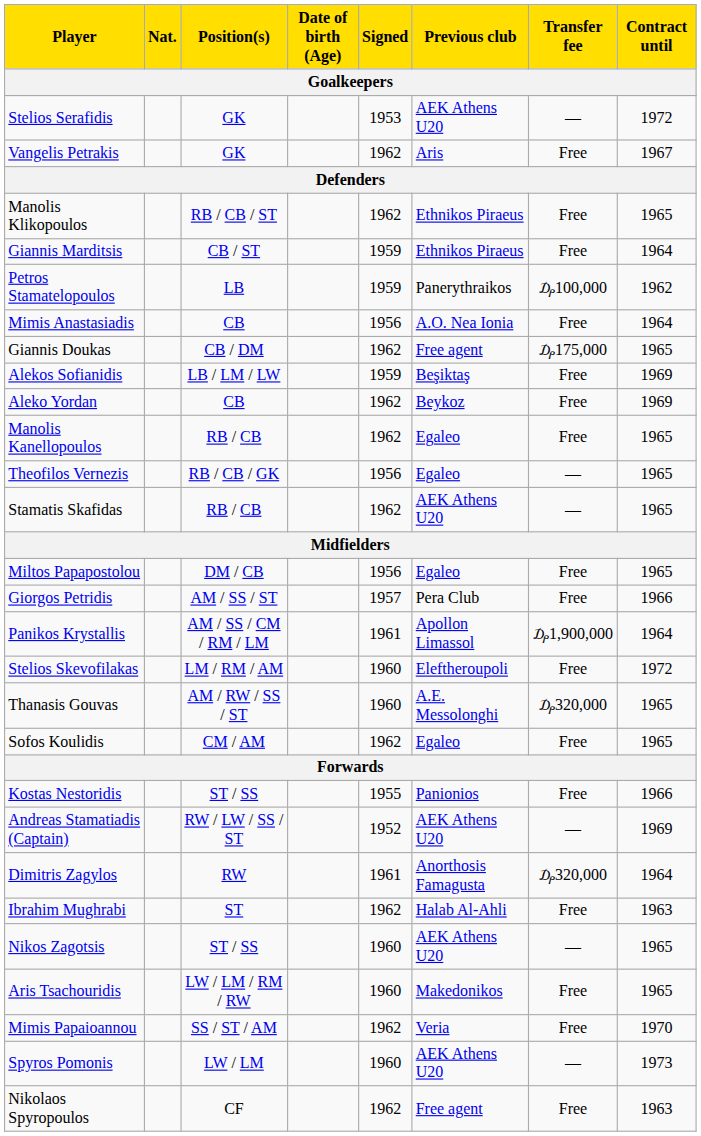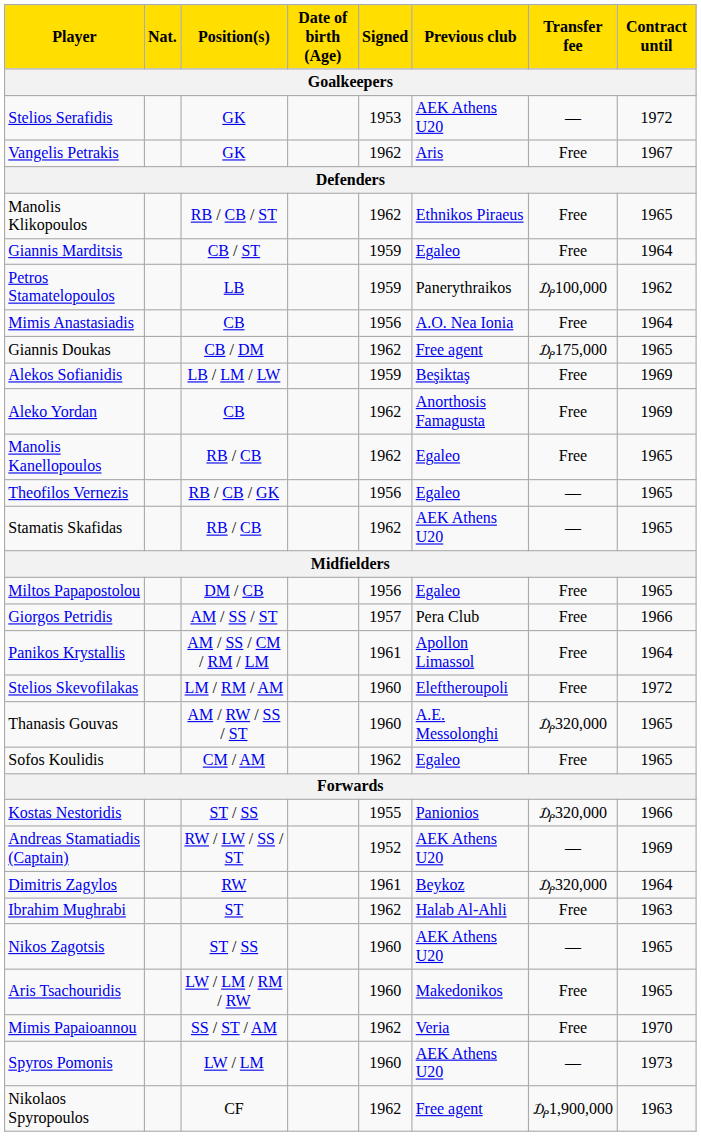(470, 251) Ethnikos Piraeus -> (438, 251) Egaleo
(440, 402) Beykoz -> (451, 411) Anorthosis Famagusta
(573, 634) ₯1,900,000 -> (573, 652) Free
(573, 794) Free -> (573, 813) ₯320,000
(451, 875) Anorthosis Famagusta -> (440, 884) Beykoz
(573, 1108) Free -> (573, 1108) ₯1,900,000
